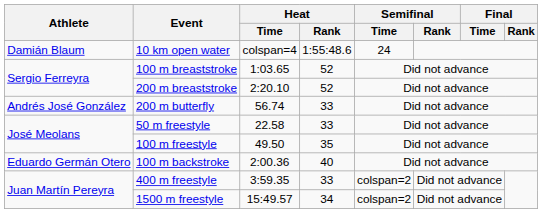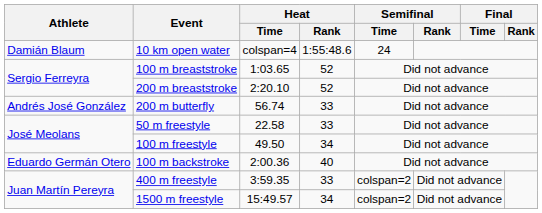(327, 144) 35 -> (327, 144) 34
